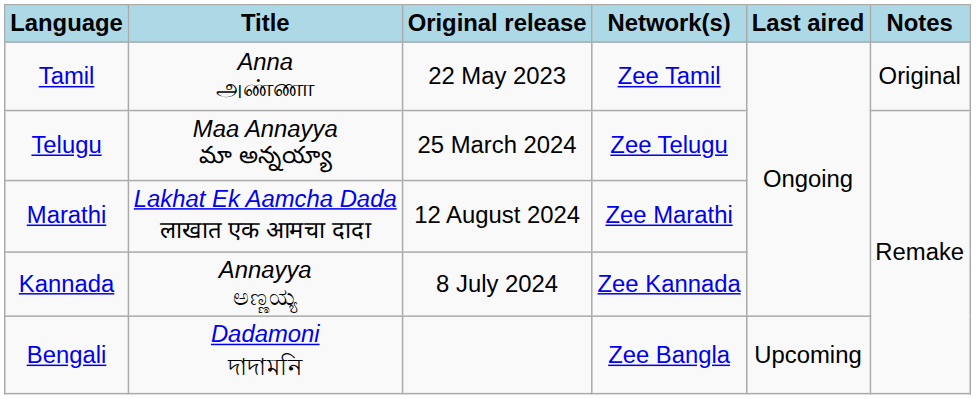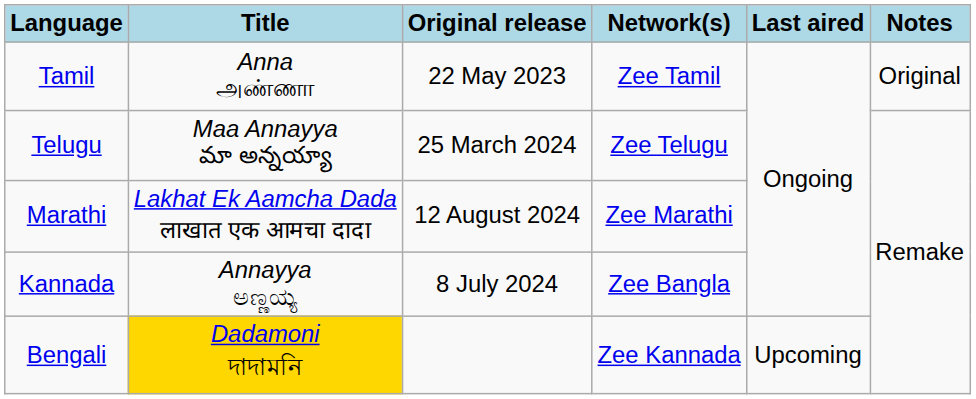(669, 283) Zee Kannada -> (669, 283) Zee Bangla
(265, 351) no background -> (265, 351) gold background
(669, 354) Zee Bangla -> (669, 354) Zee Kannada
